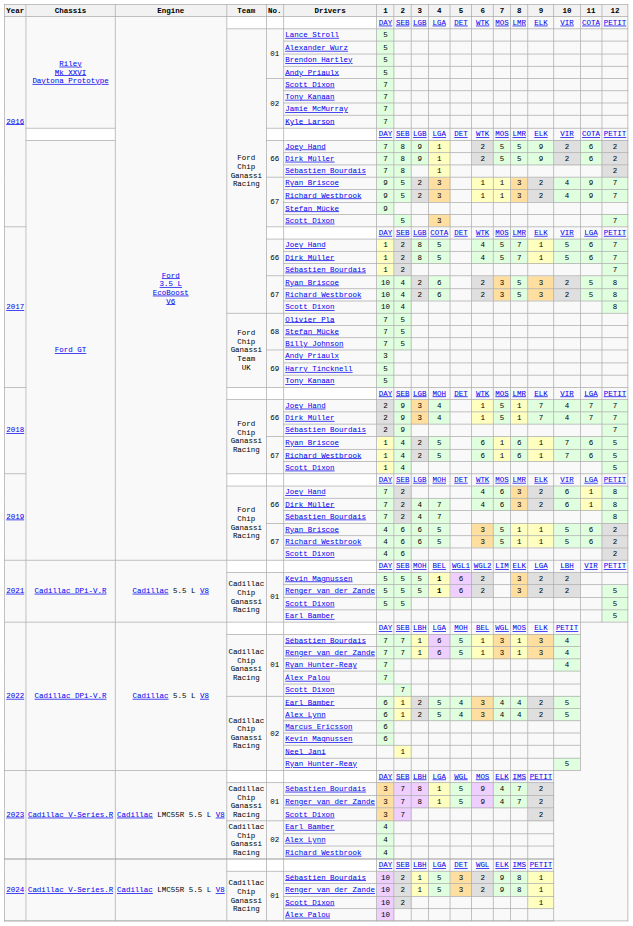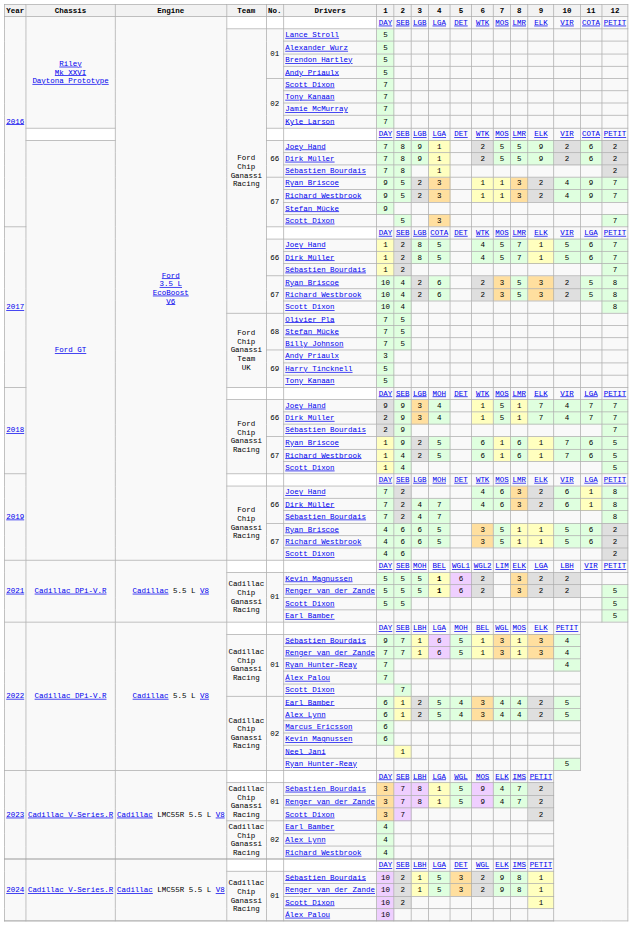(385, 406) 2 -> (385, 406) 9
(403, 443) 4 -> (403, 443) 9
(385, 641) 7 -> (385, 641) 9
